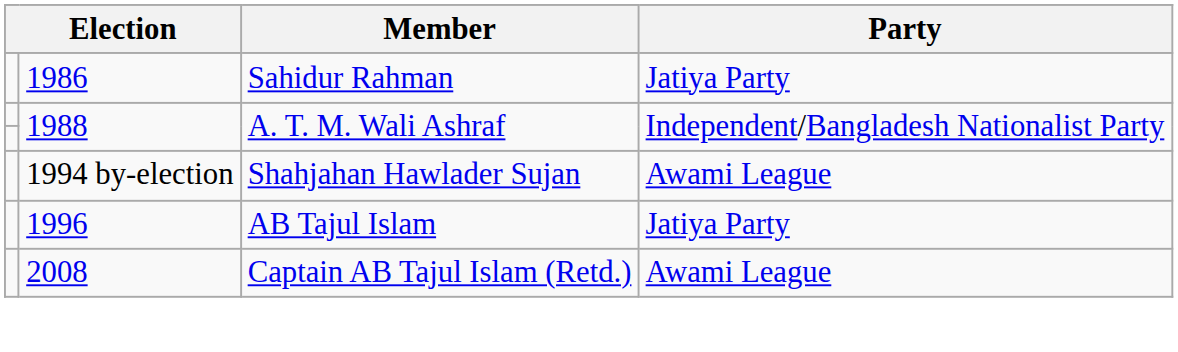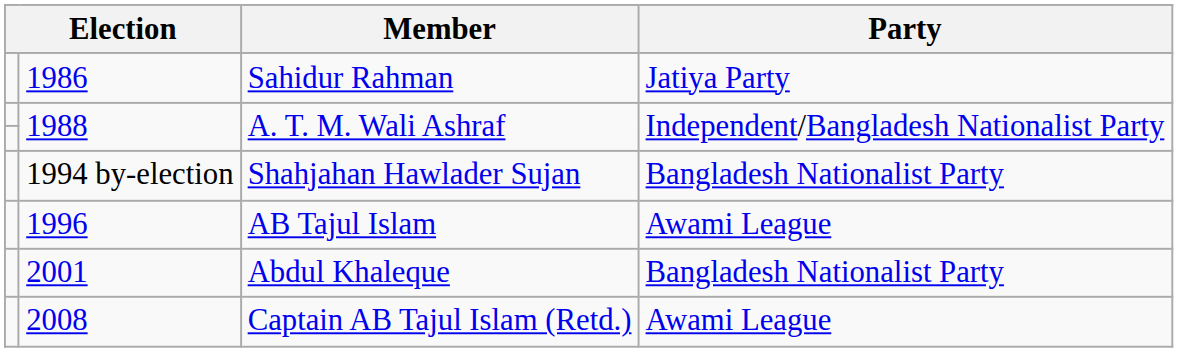(738, 175) Awami League -> (825, 175) Bangladesh Nationalist Party
(718, 223) Jatiya Party -> (738, 223) Awami League
+ row: (57, 272)
